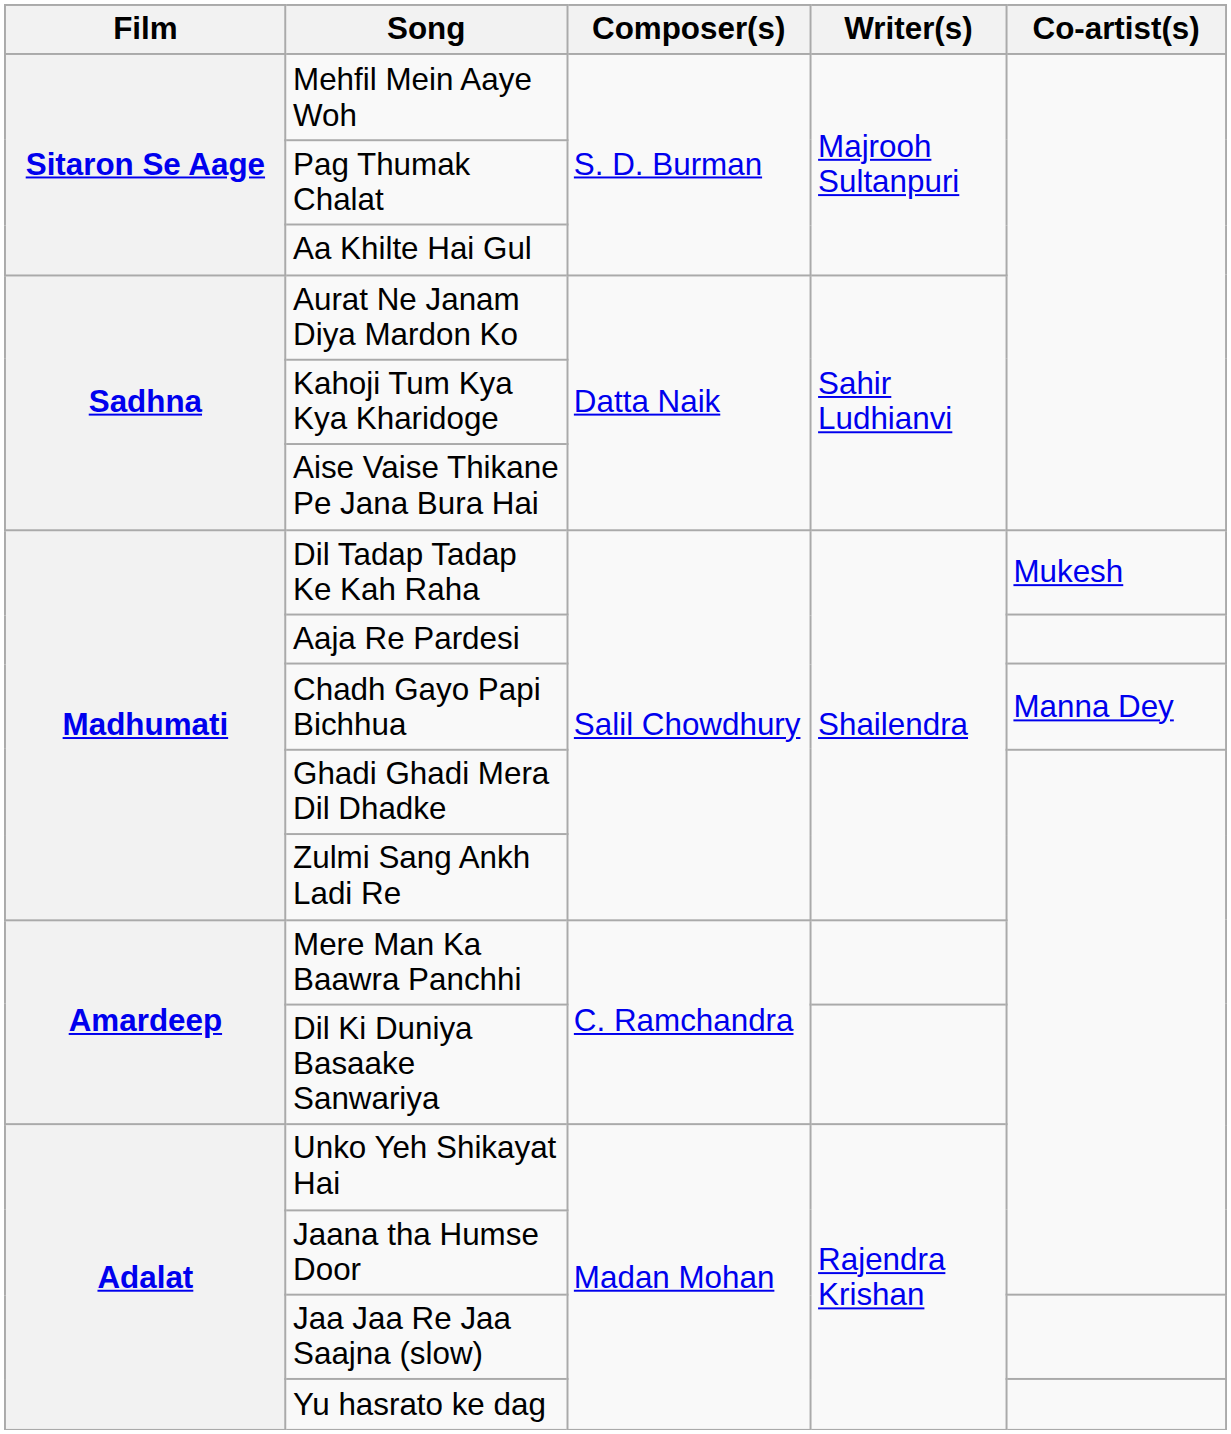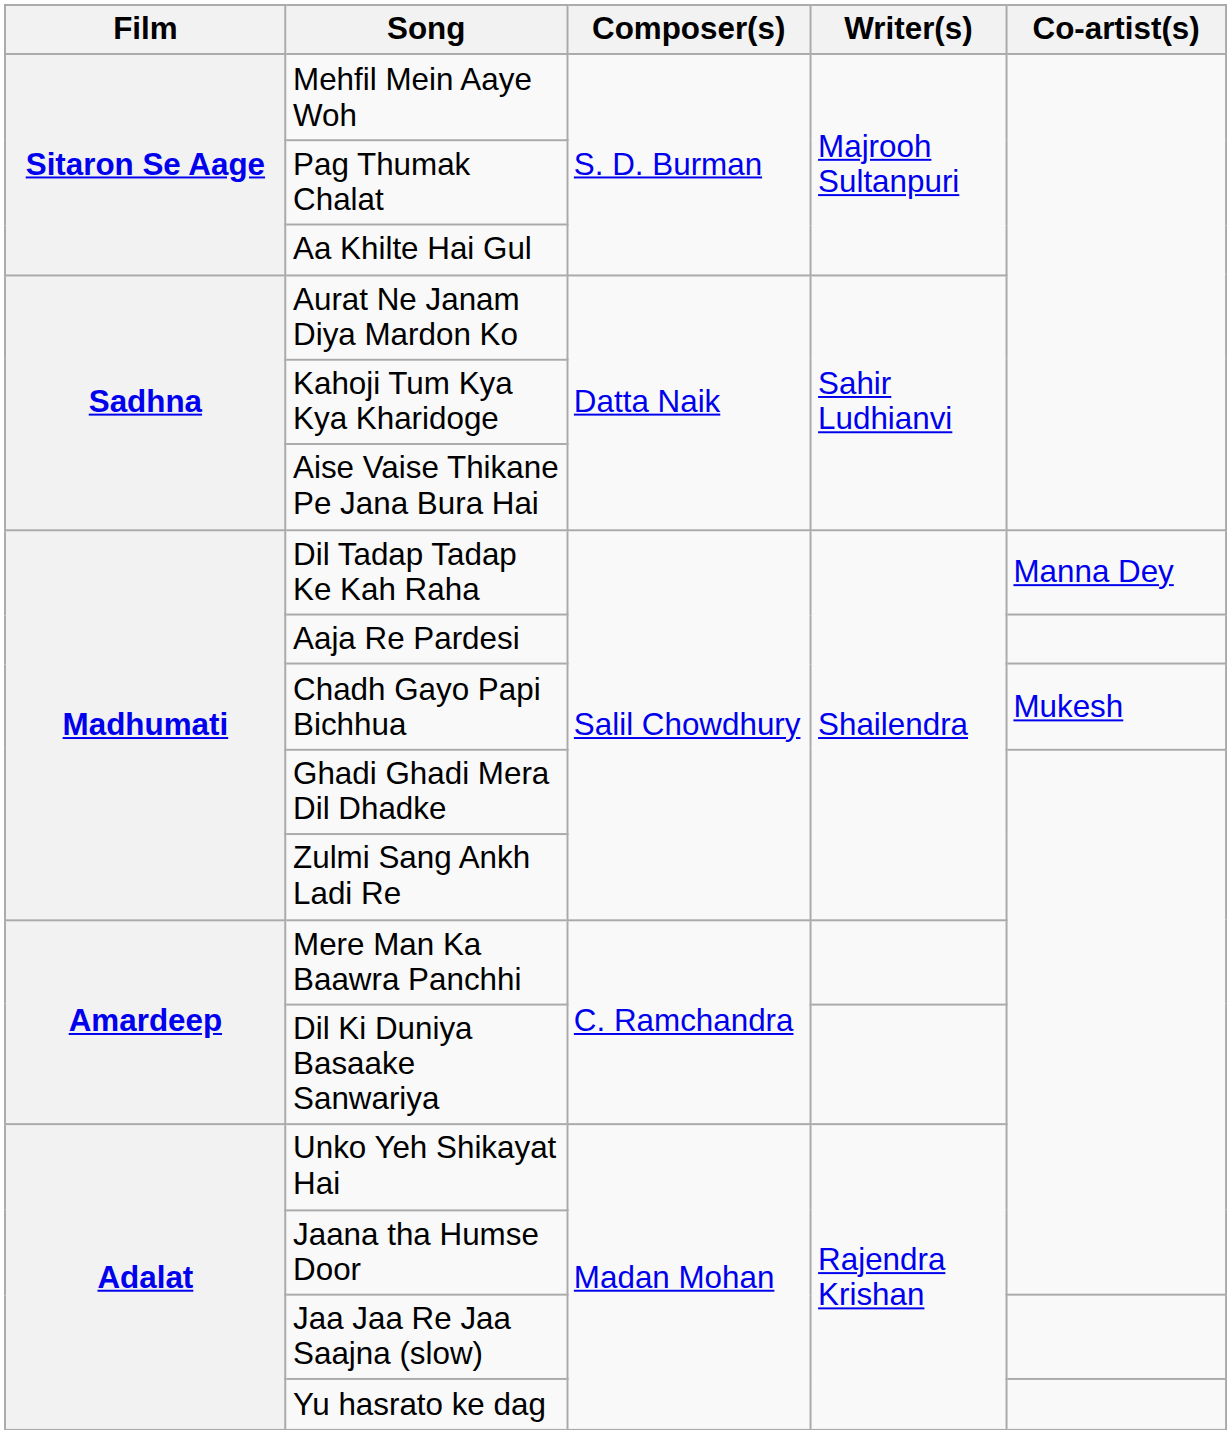(1068, 571) Mukesh -> (1094, 571) Manna Dey
(1094, 706) Manna Dey -> (1068, 706) Mukesh
